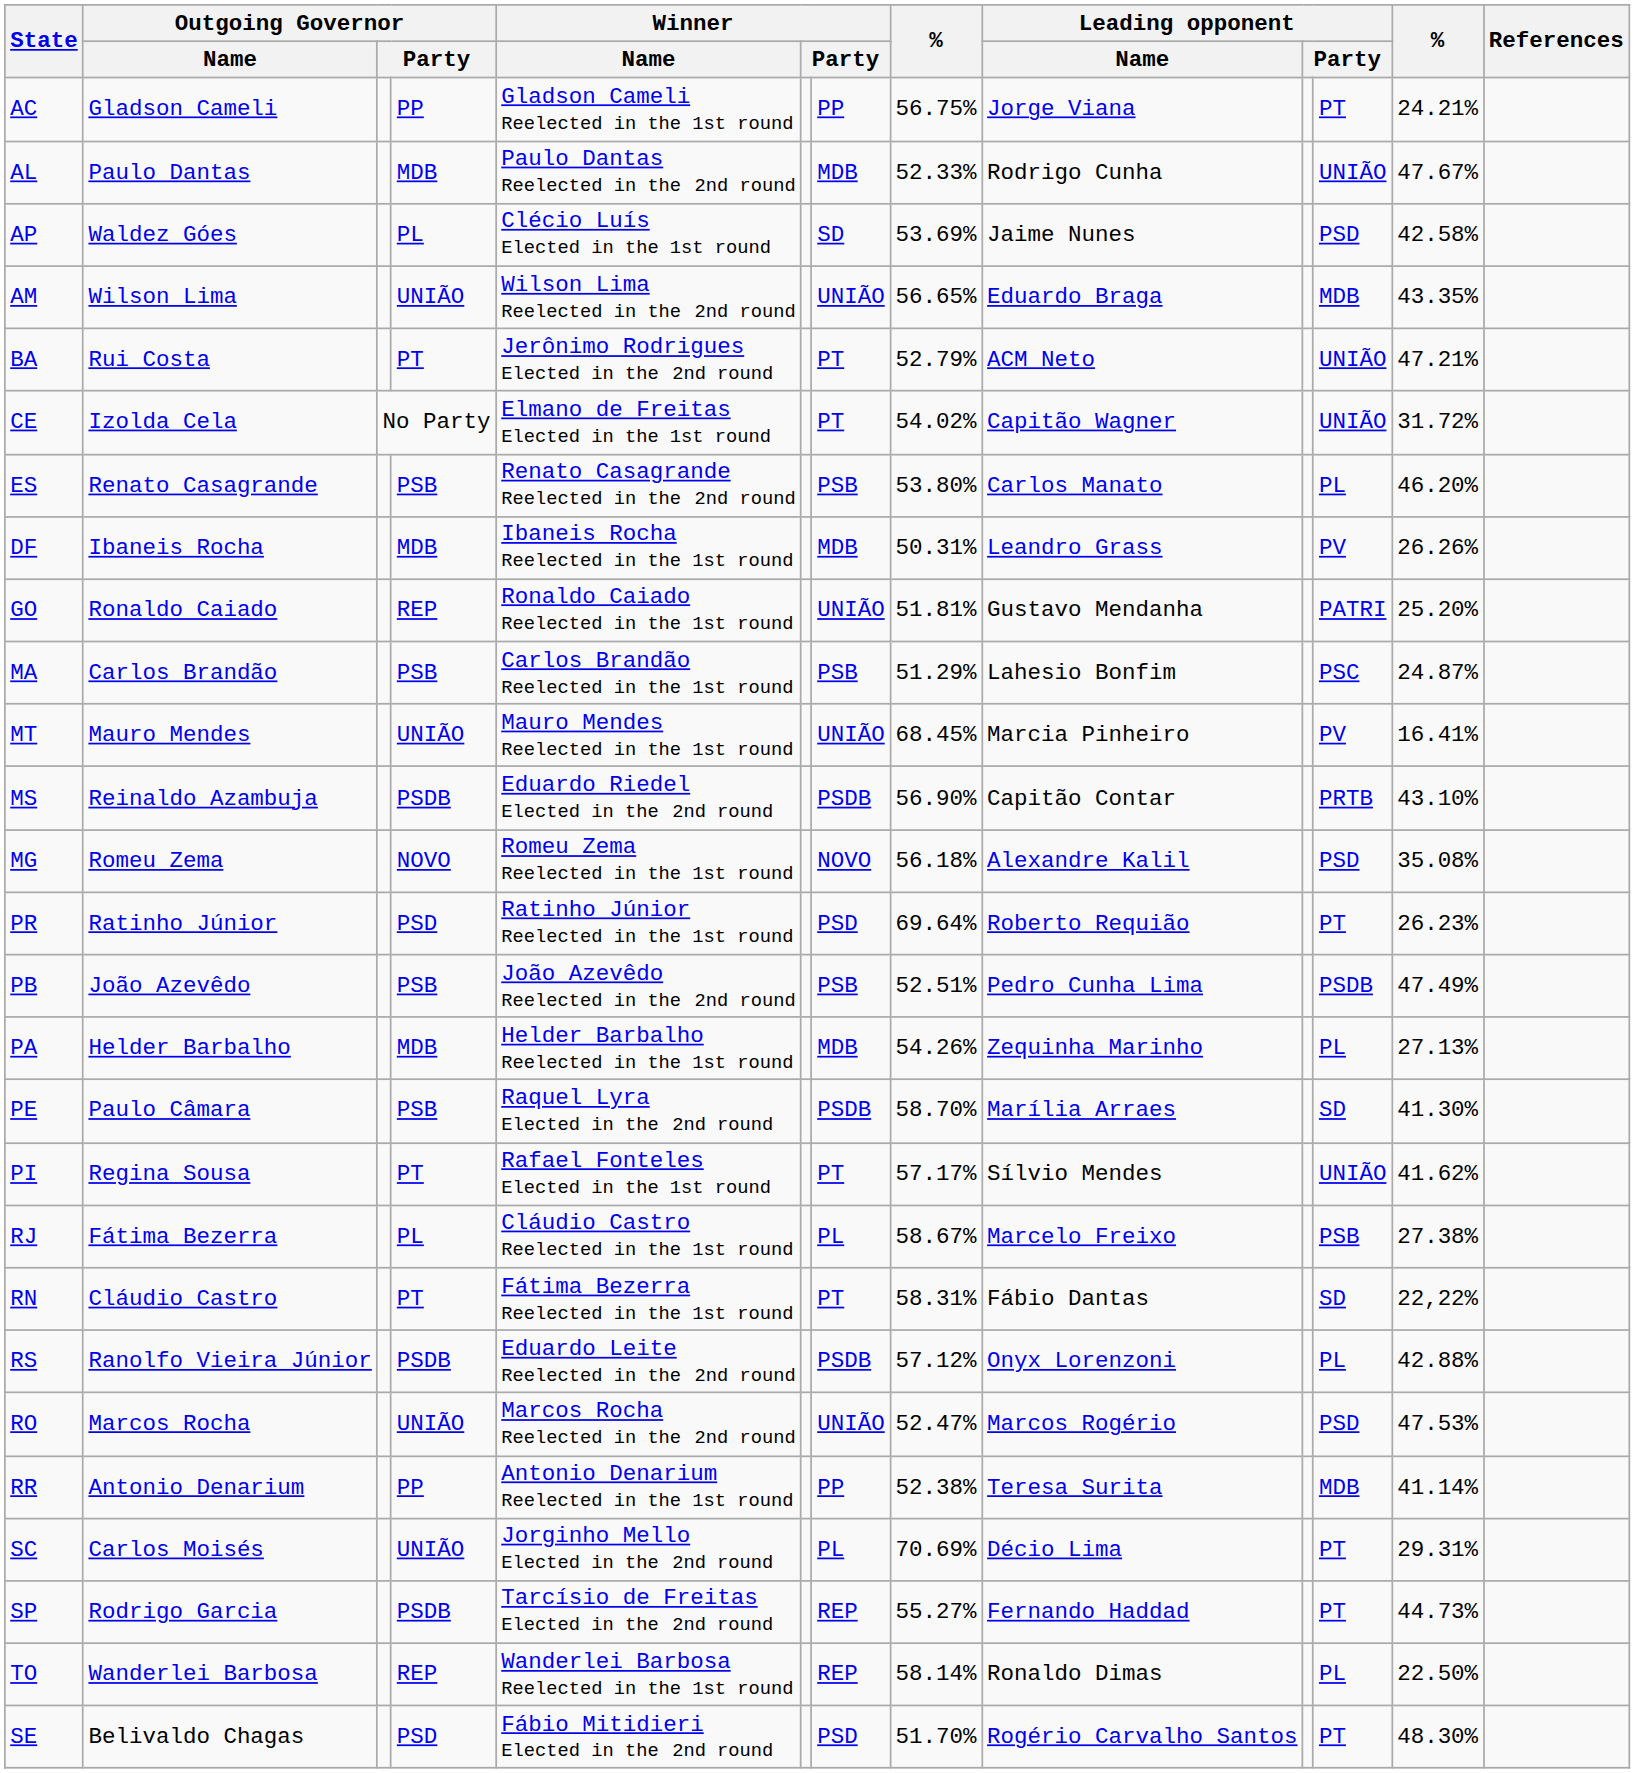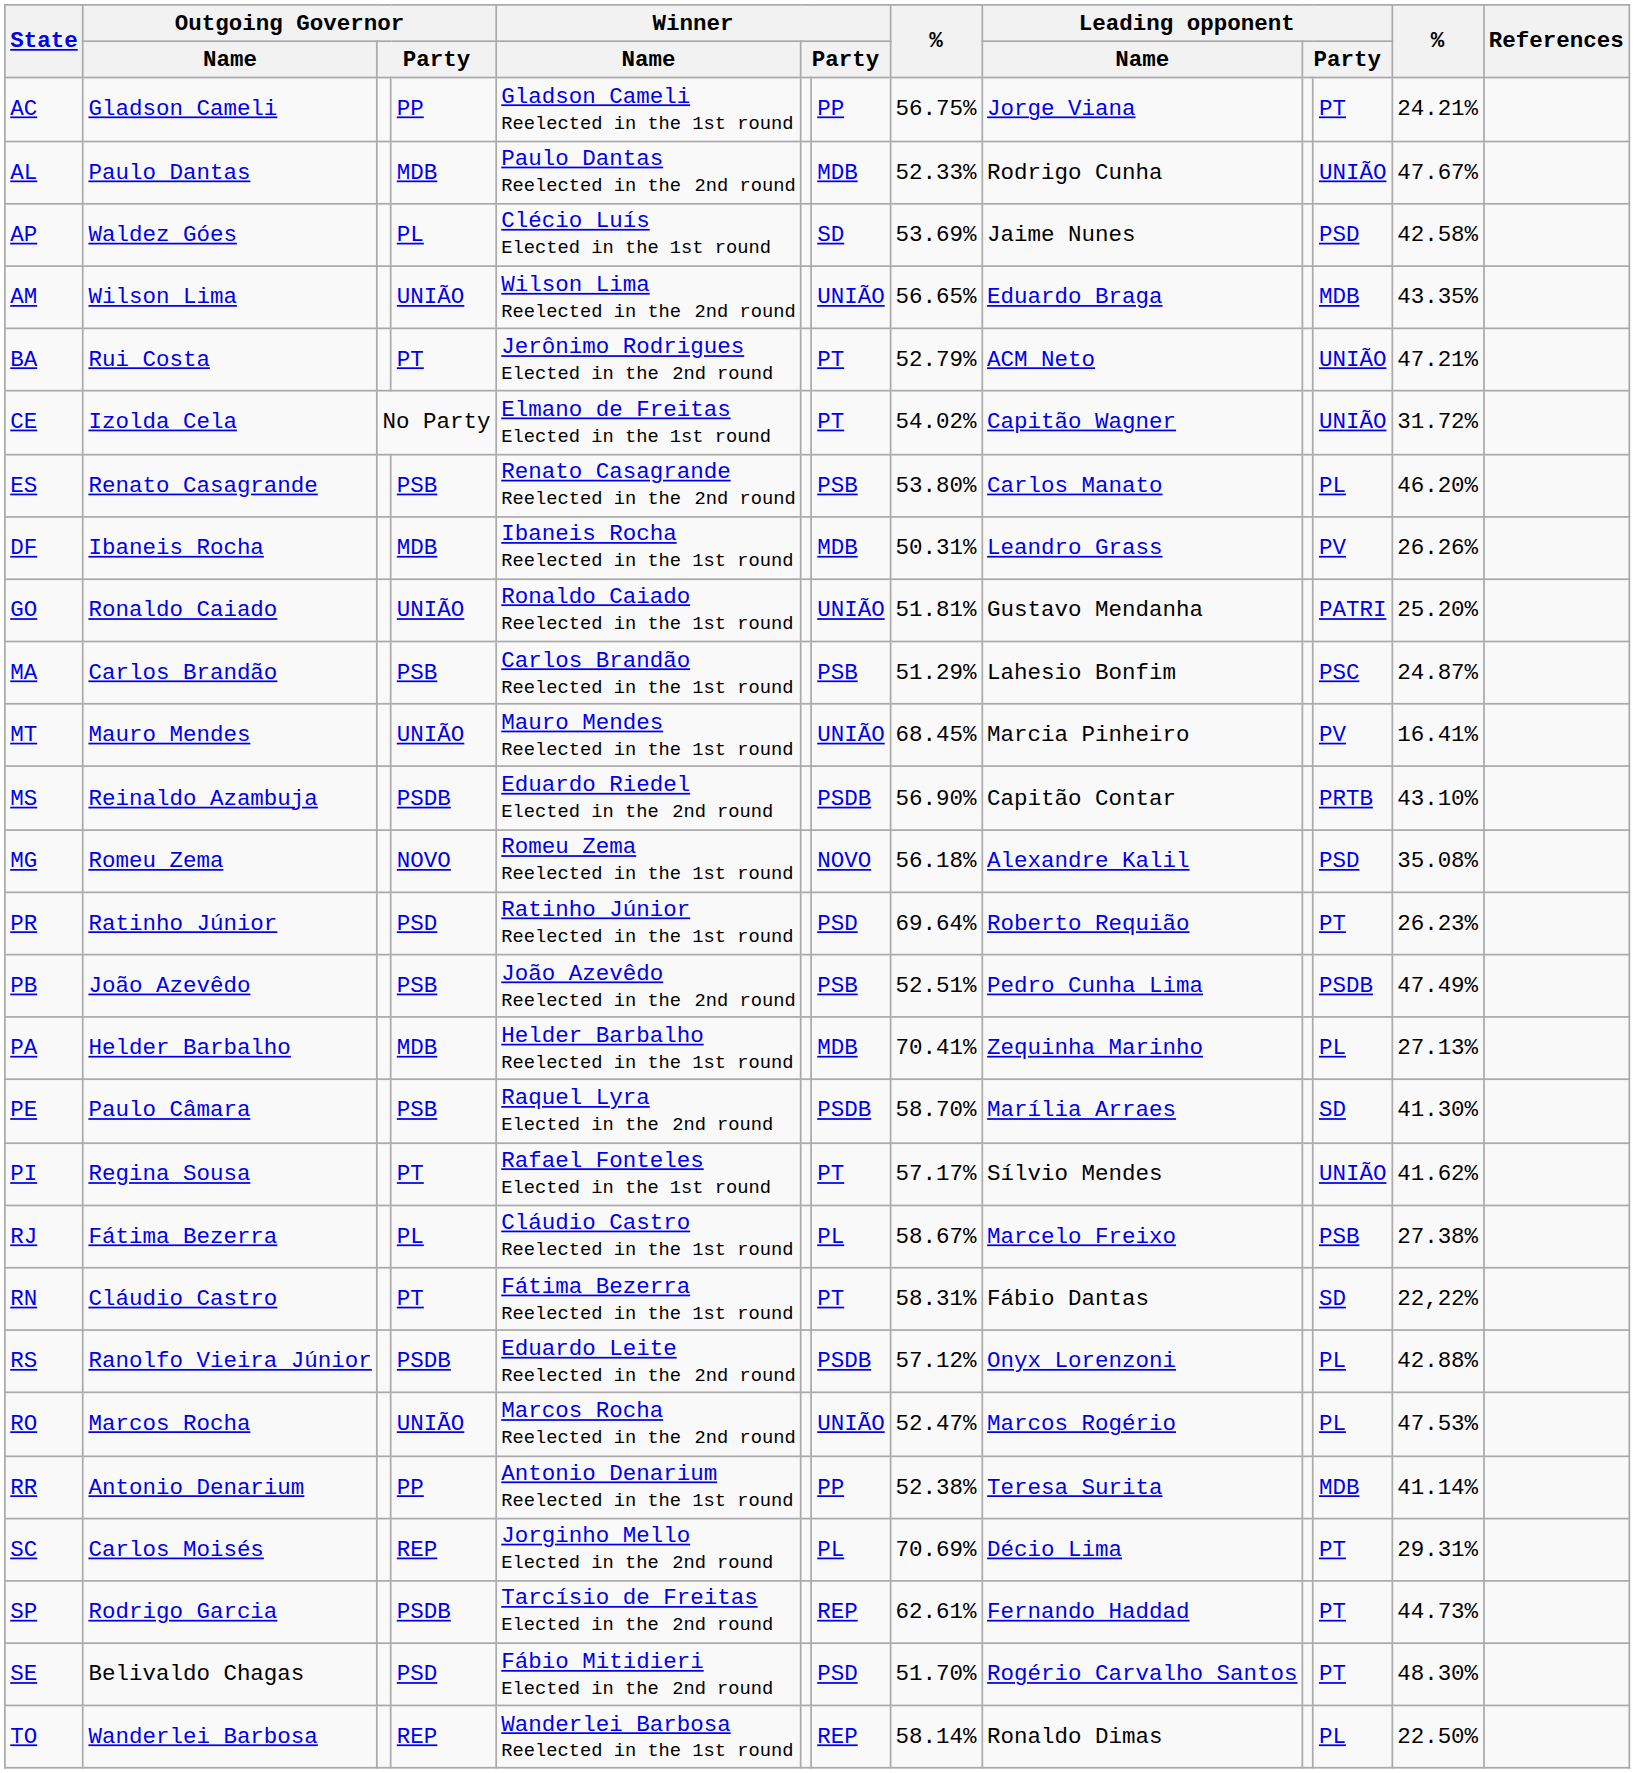(417, 610) REP -> (431, 610) UNIÃO
(936, 1049) 54.26% -> (936, 1049) 70.41%
(1339, 1424) PSD -> (1332, 1424) PL
(431, 1549) UNIÃO -> (417, 1549) REP
(936, 1612) 55.27% -> (936, 1612) 62.61%
rows swapped: (24, 1737) <-> (24, 1675)
